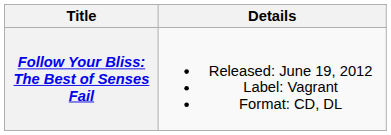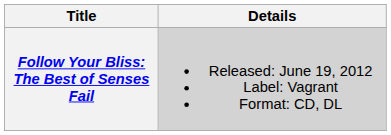(272, 87) no background -> (272, 87) lightgrey background
